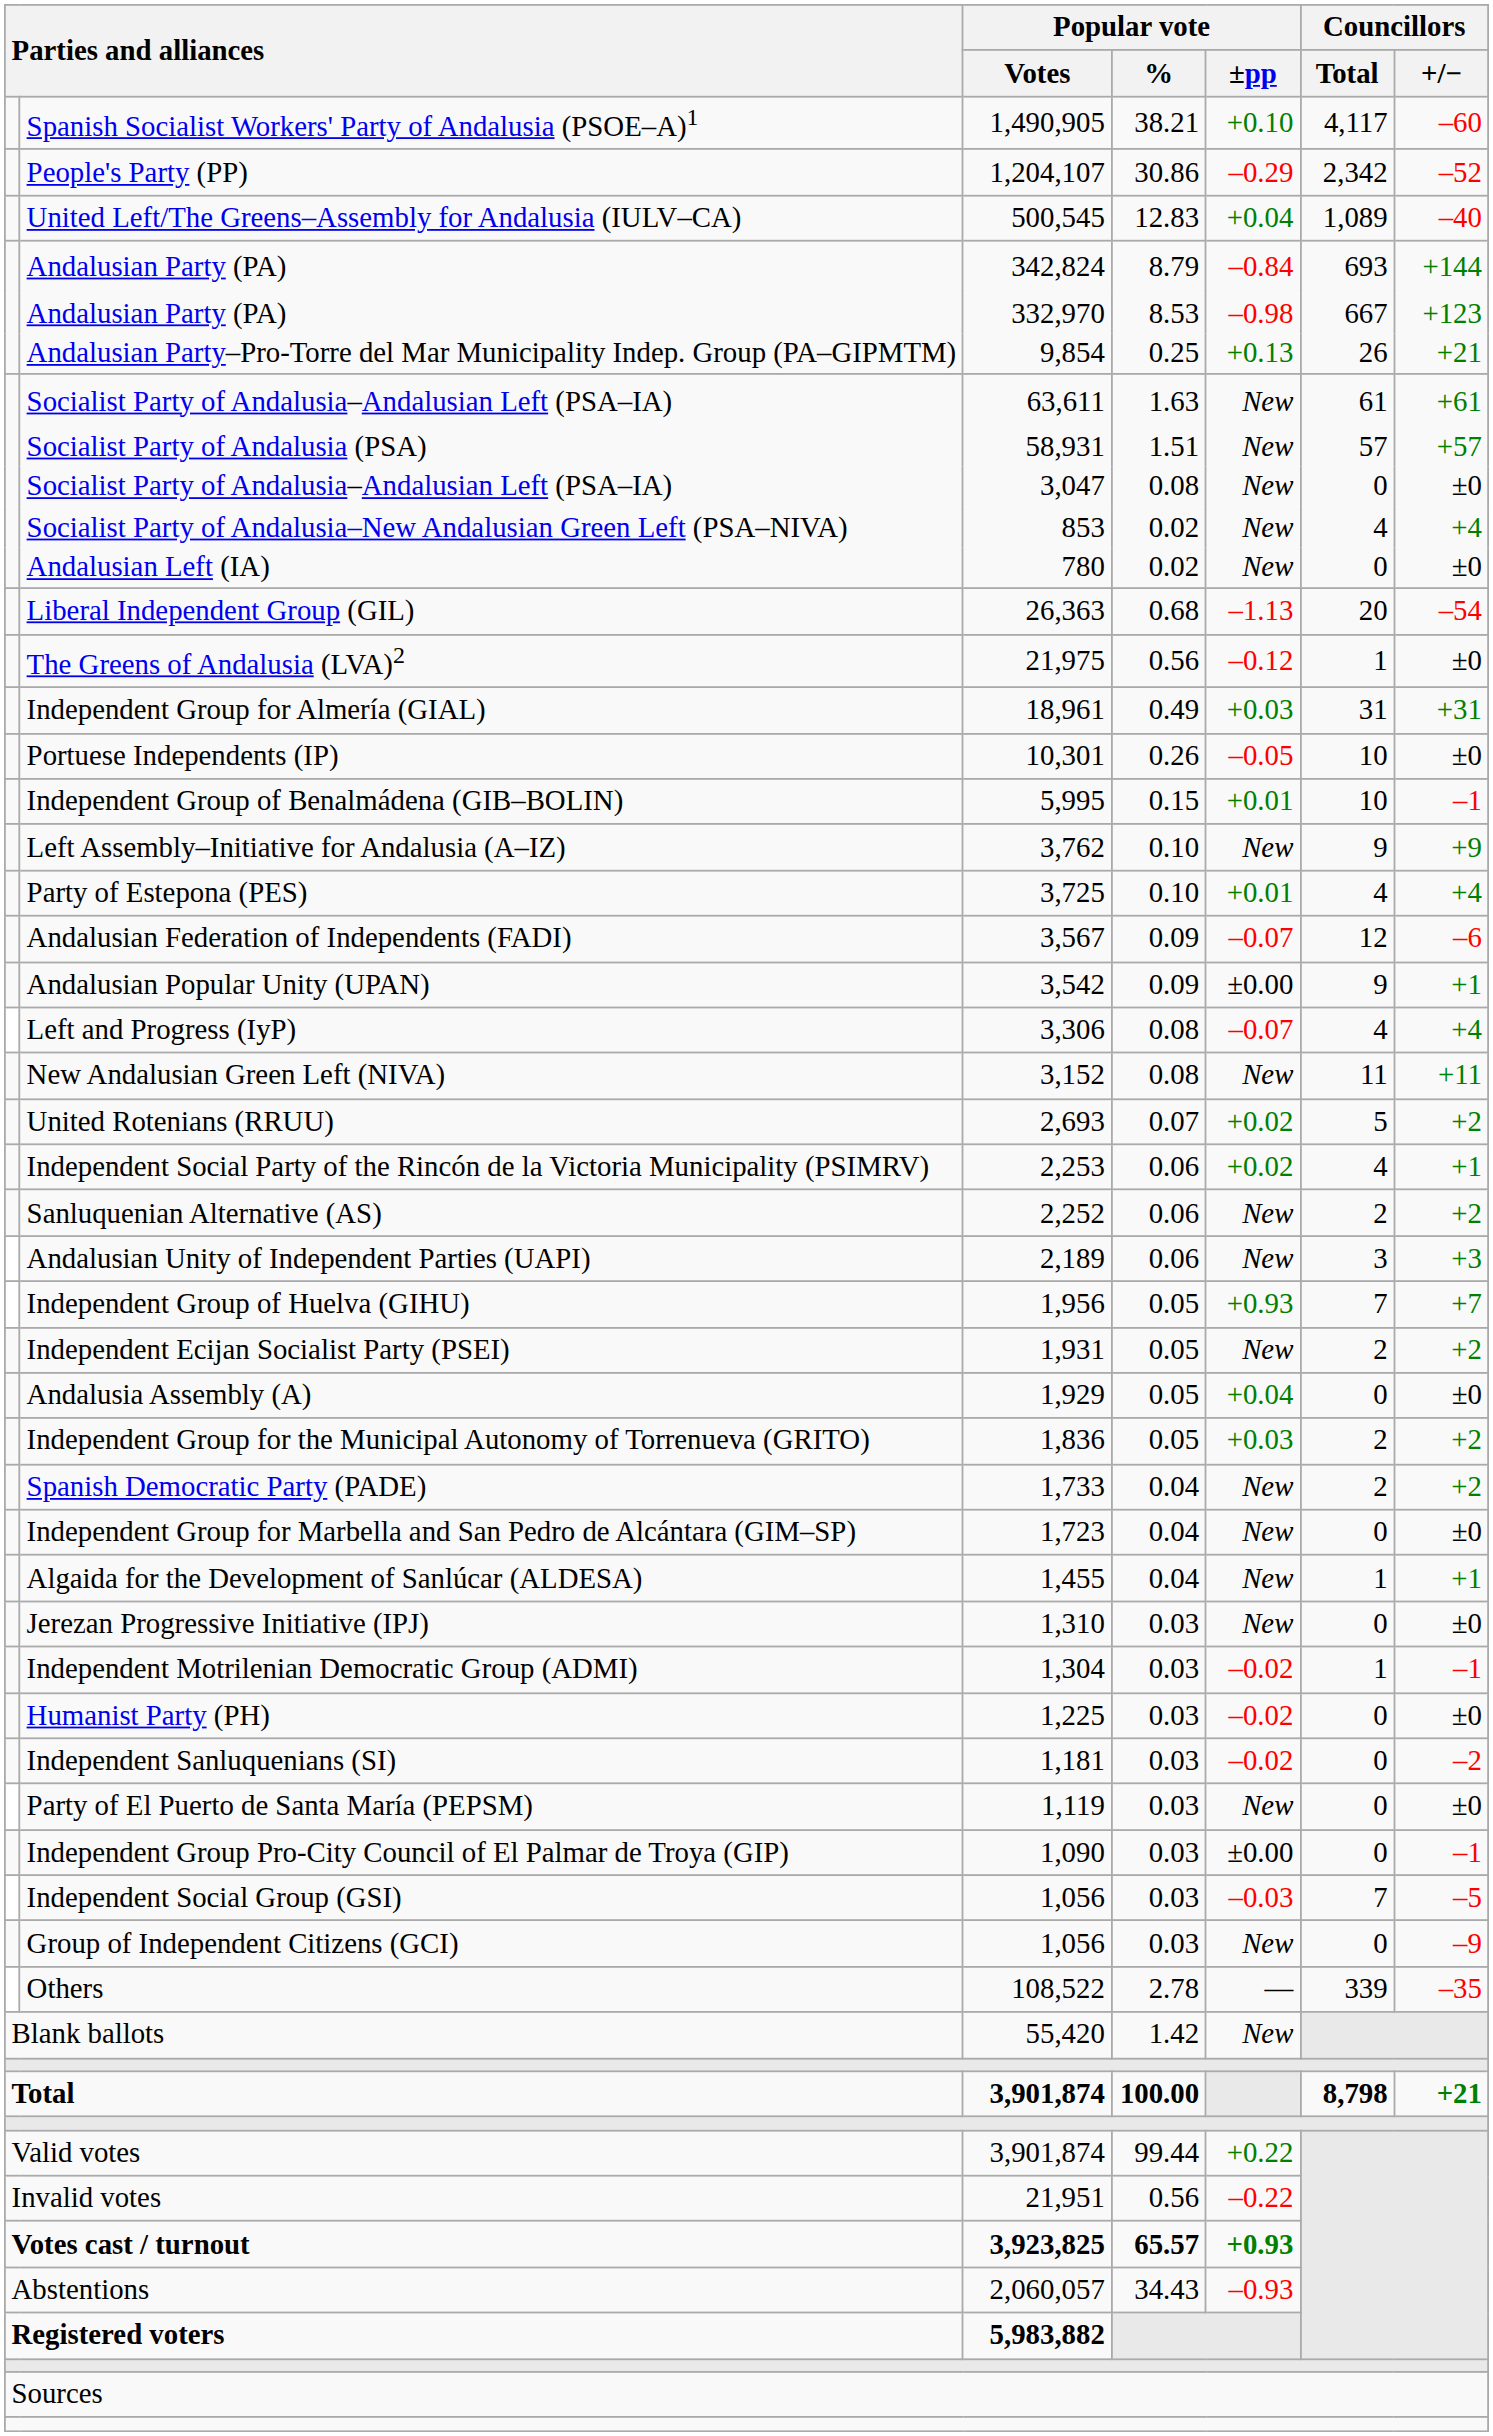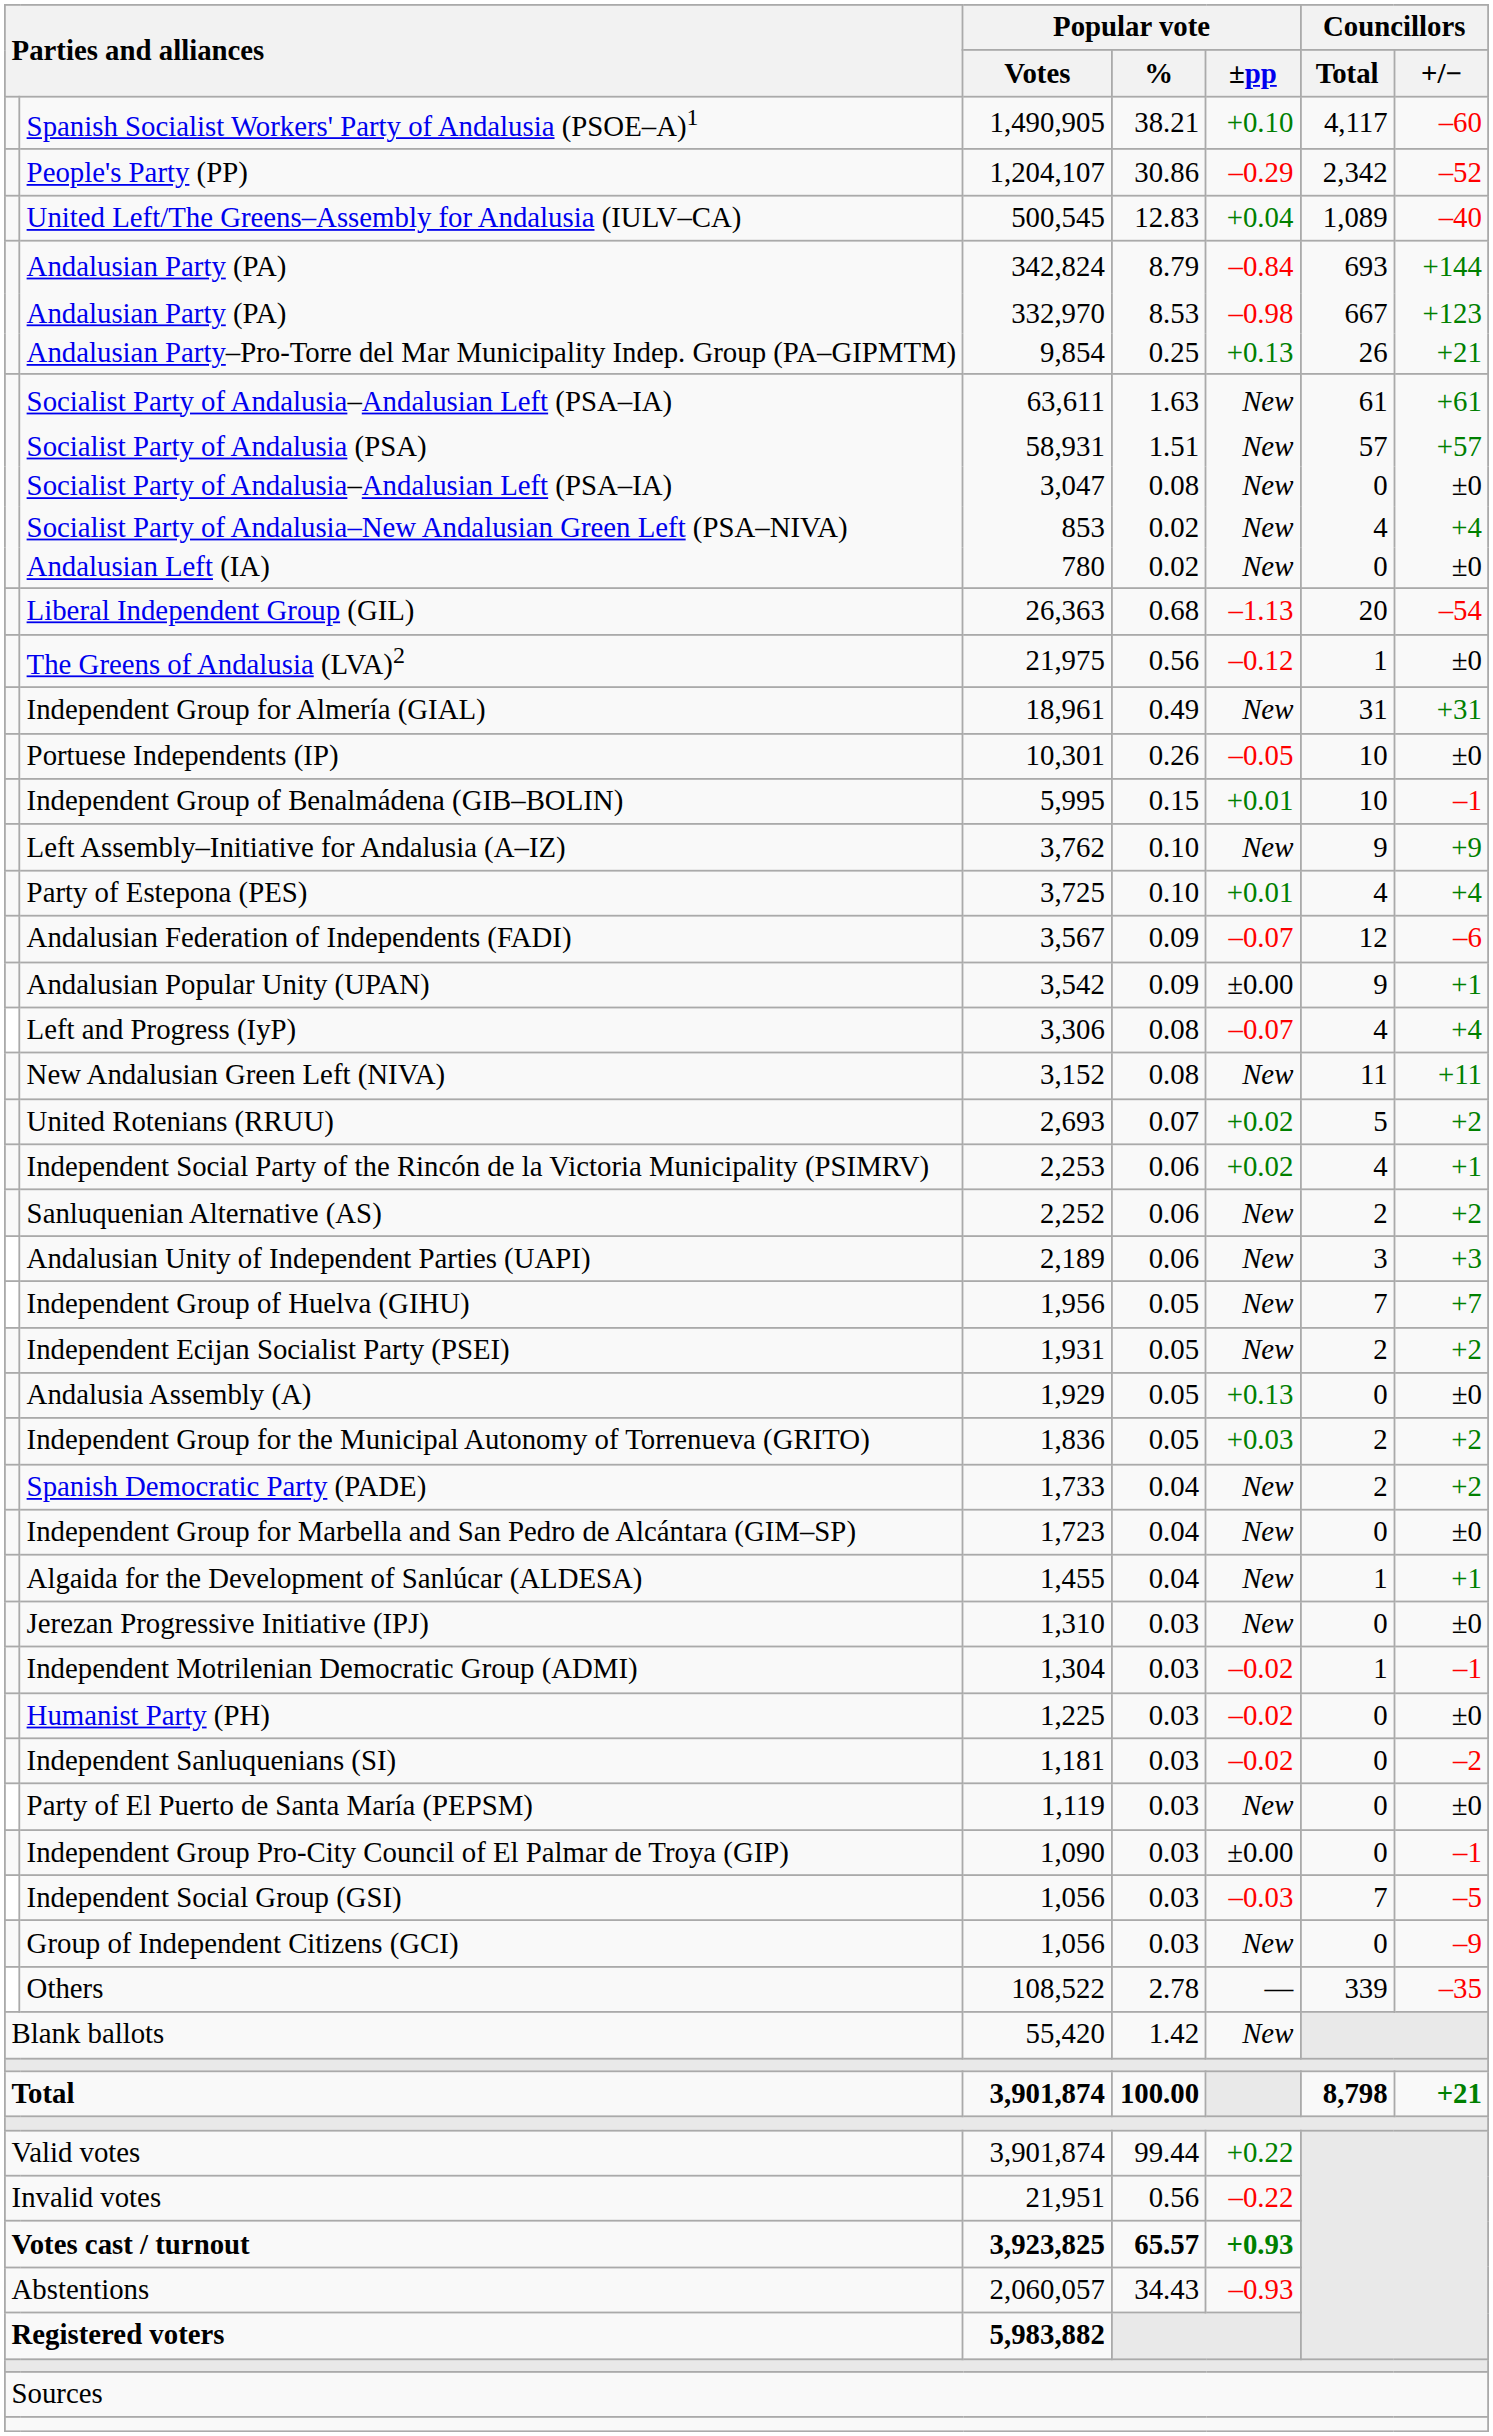(1260, 710) +0.03 -> (1268, 710) New
(1260, 1303) +0.93 -> (1268, 1303) New
(1260, 1395) +0.04 -> (1260, 1395) +0.13
